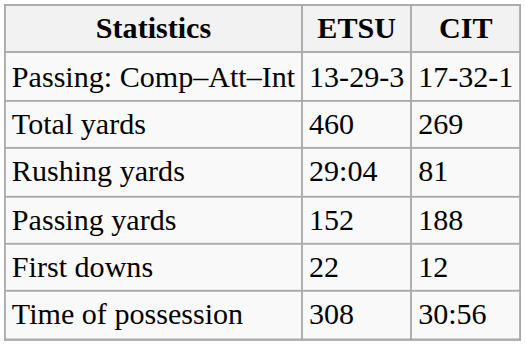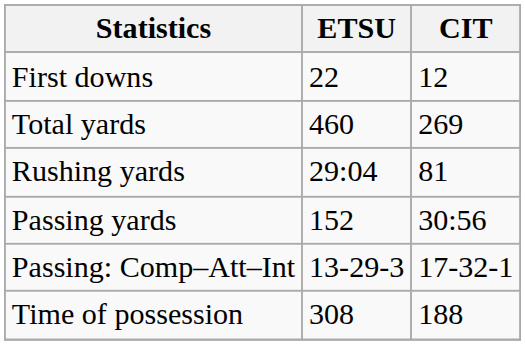rows swapped: (82, 266) <-> (154, 76)
(441, 219) 188 -> (452, 219) 30:56
(452, 314) 30:56 -> (441, 314) 188
